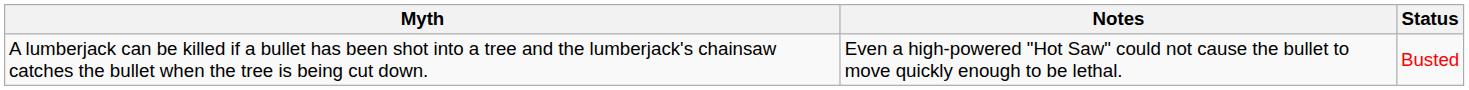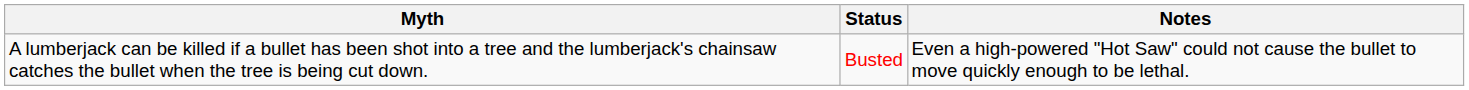columns swapped: (1430, 19) <-> (1119, 19)
